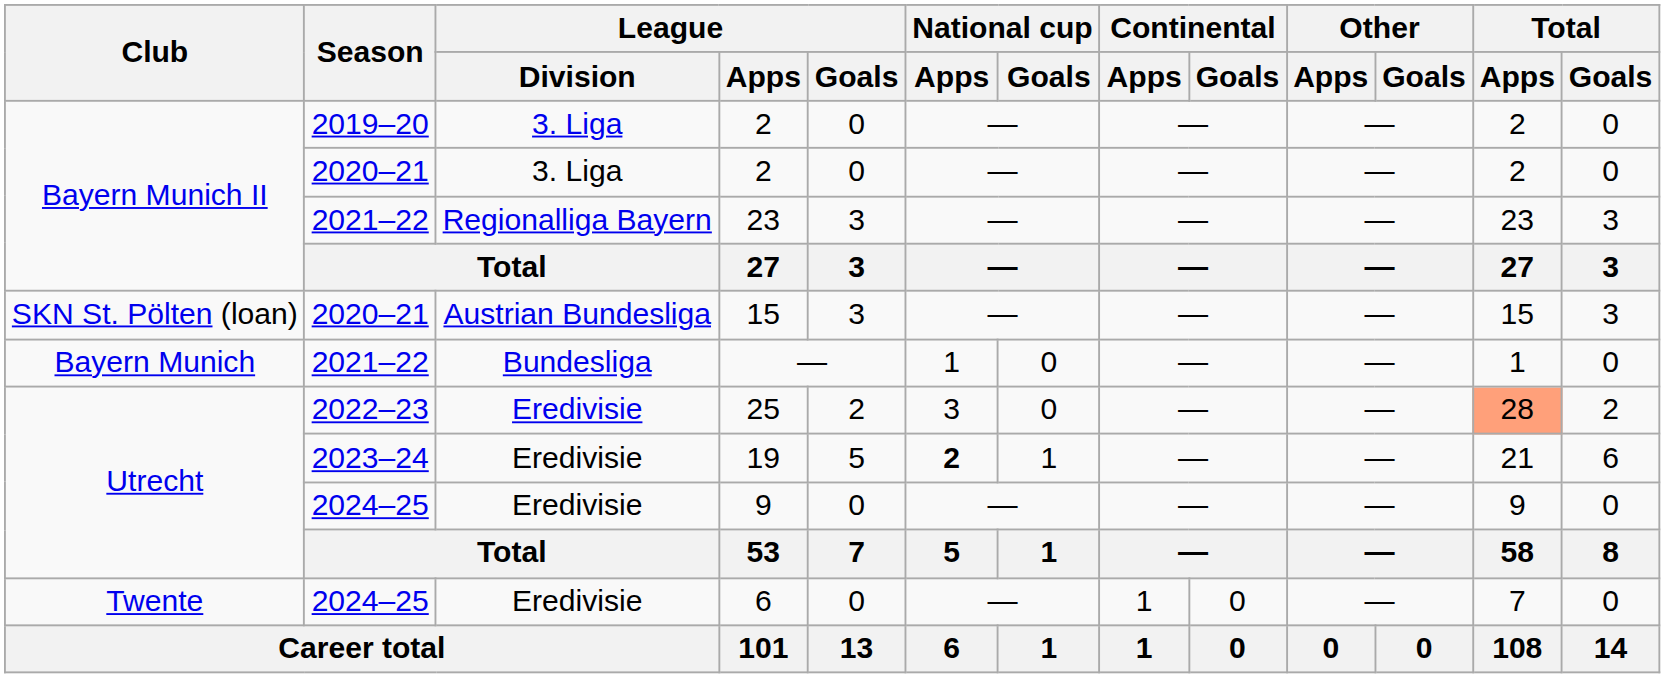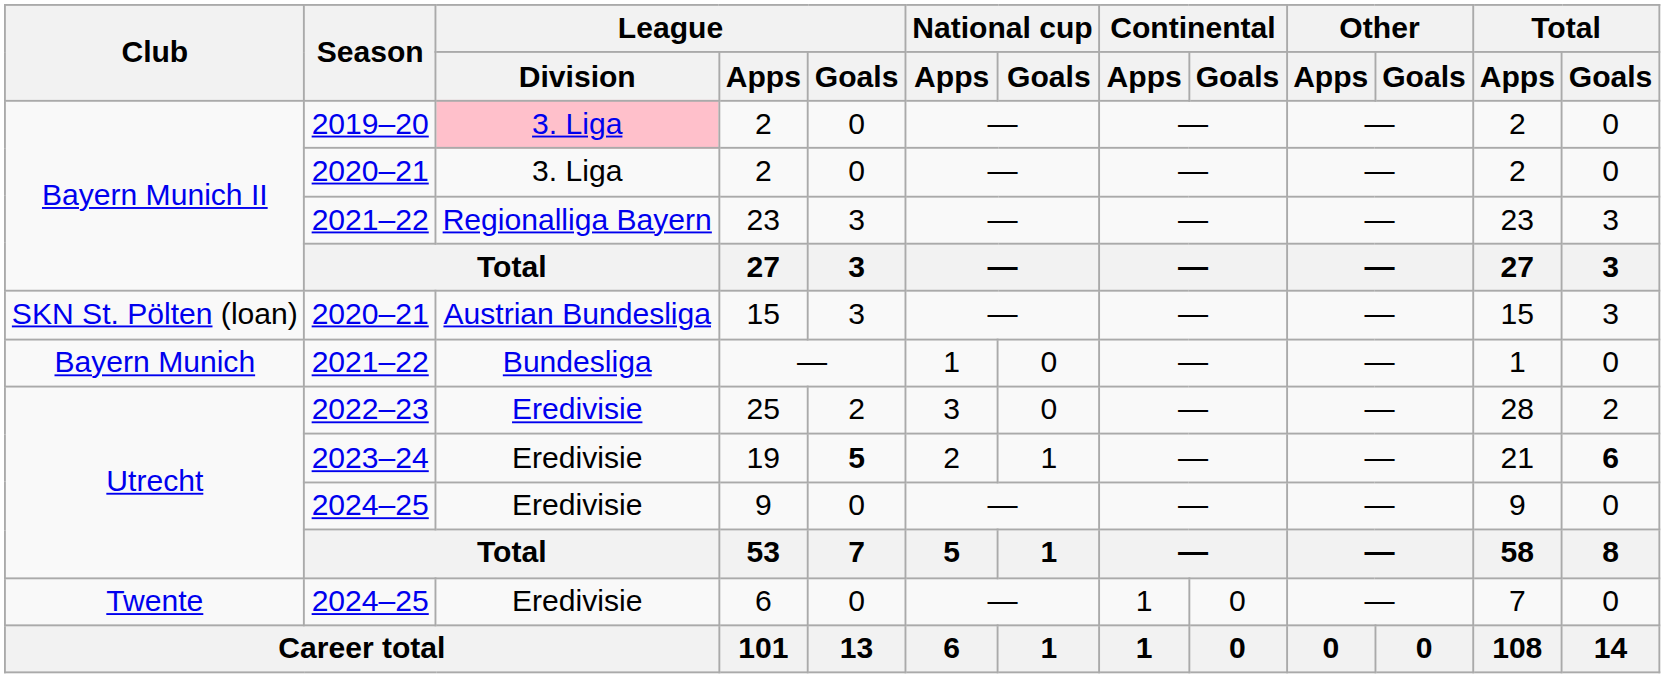(577, 123) no background -> (577, 123) pink background
(1517, 409) lightsalmon background -> (1517, 409) no background
(857, 457) normal -> (857, 457) bold
(952, 457) bold -> (952, 457) normal
(1611, 457) normal -> (1611, 457) bold
